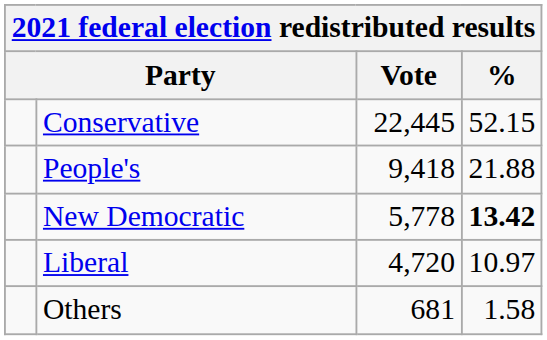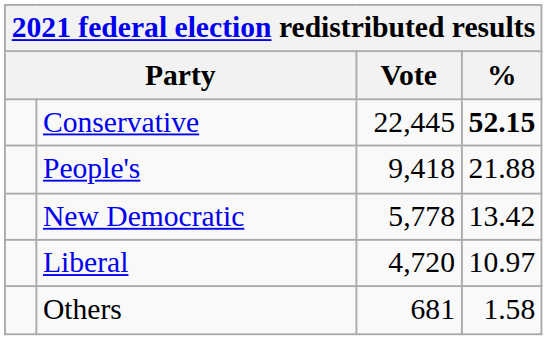(502, 121) normal -> (502, 121) bold
(502, 215) bold -> (502, 215) normal
